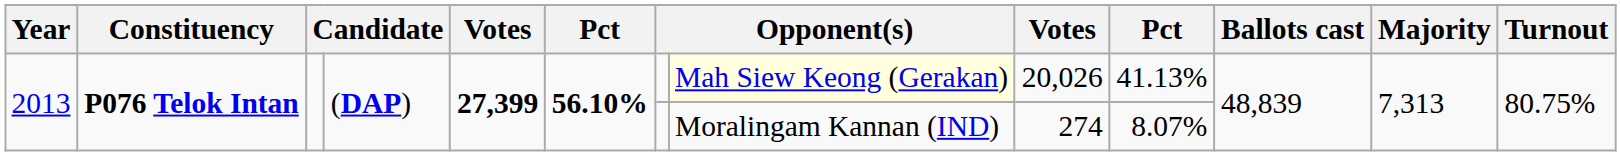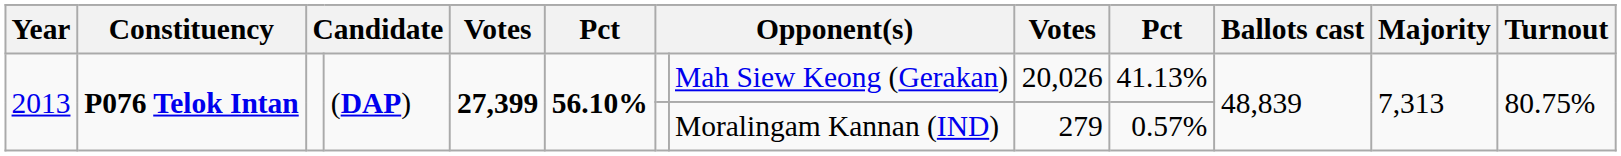(842, 77) lightyellow background -> (842, 77) no background
(1081, 126) 274 -> (1081, 126) 279
(1169, 126) 8.07% -> (1169, 126) 0.57%
